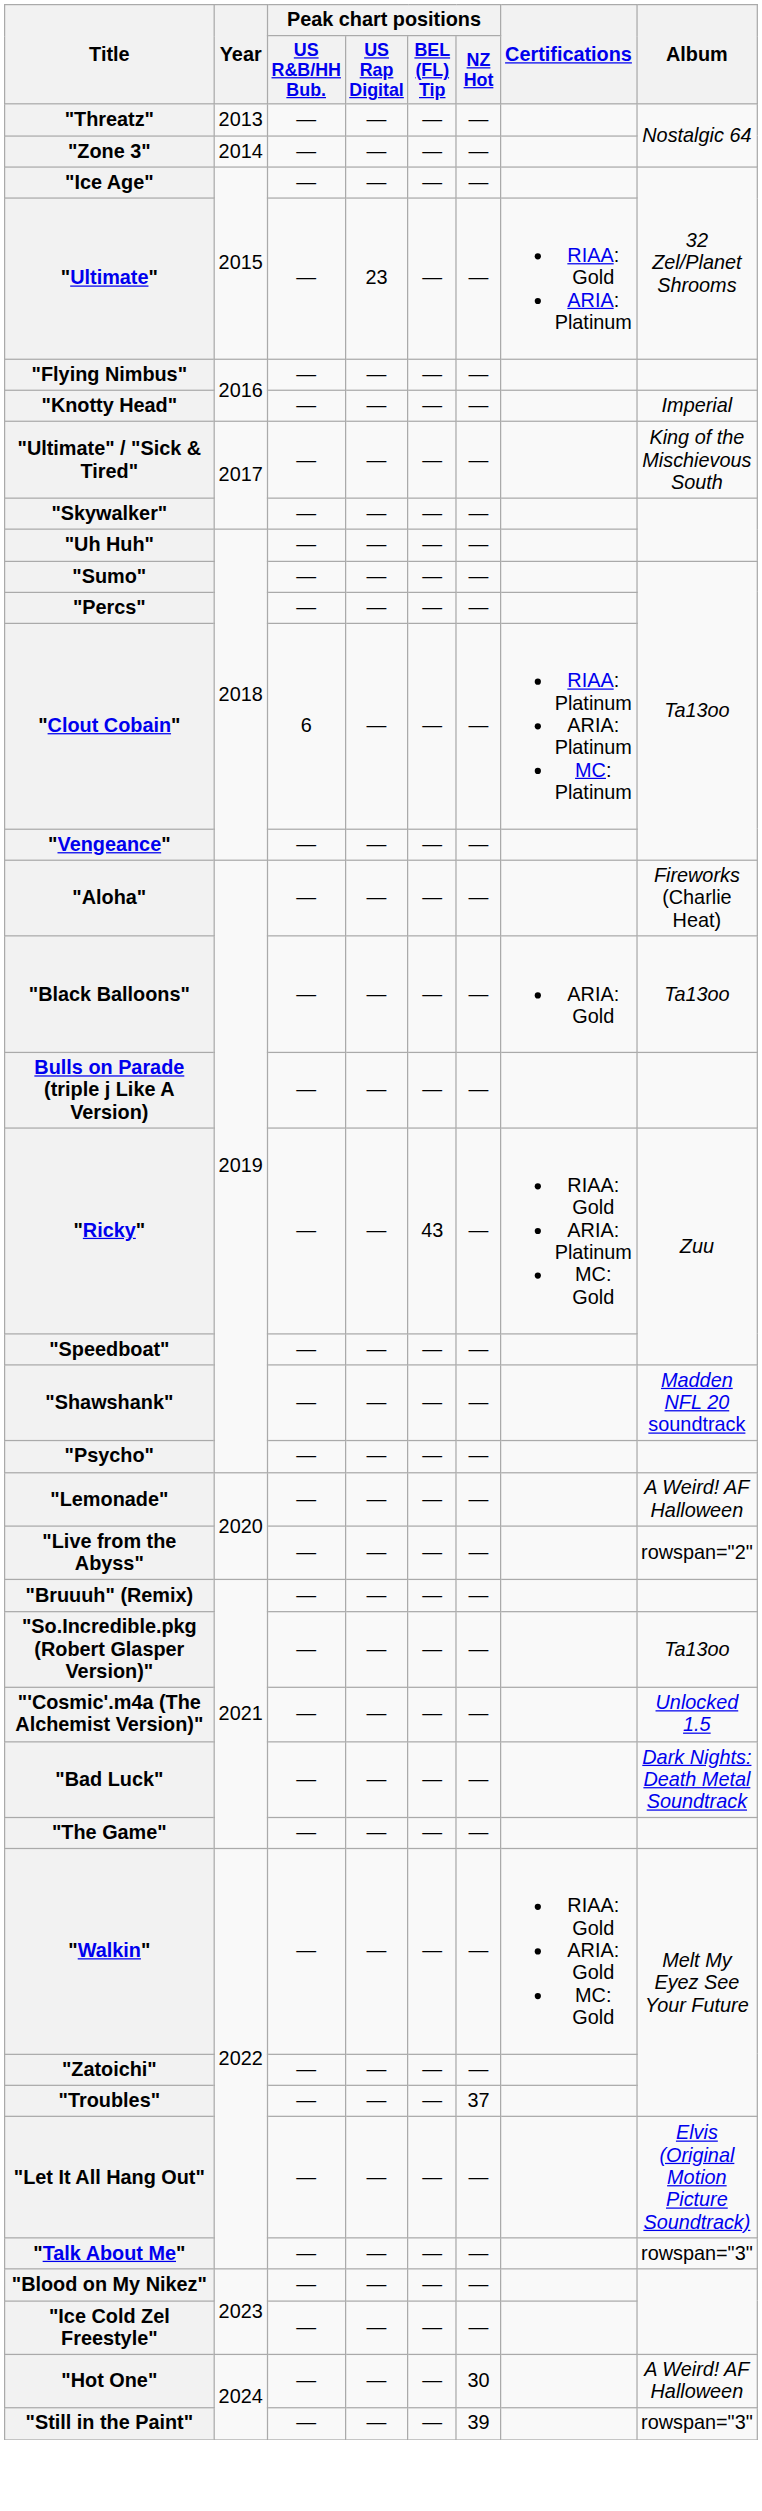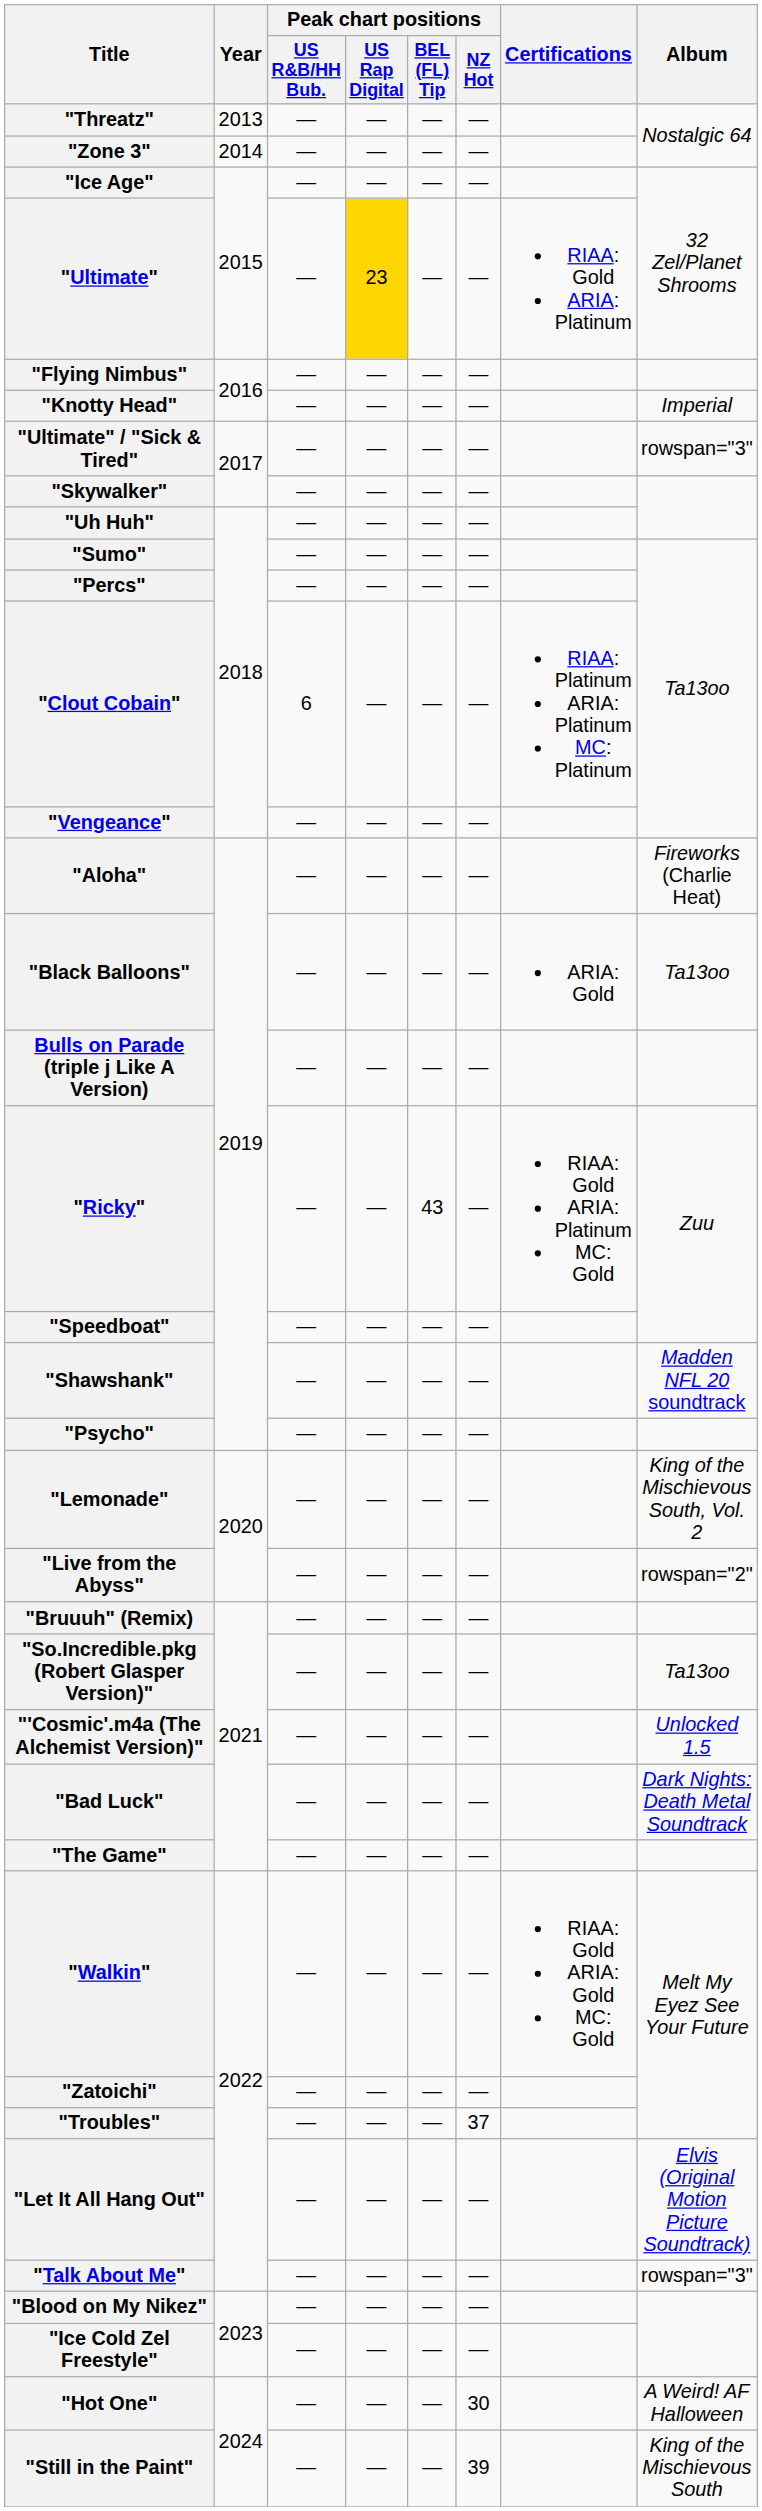(377, 278) no background -> (377, 278) gold background
(697, 459) King of the Mischievous South -> (697, 448) rowspan="3"
(697, 1499) A Weird! AF Halloween -> (697, 1499) King of the Mischievous South, Vol. 2
(697, 2423) rowspan="3" -> (697, 2468) King of the Mischievous South
